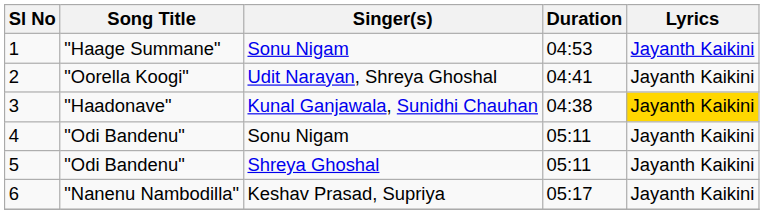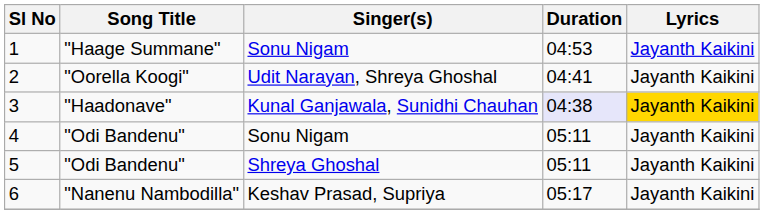(570, 106) no background -> (570, 106) lavender background
